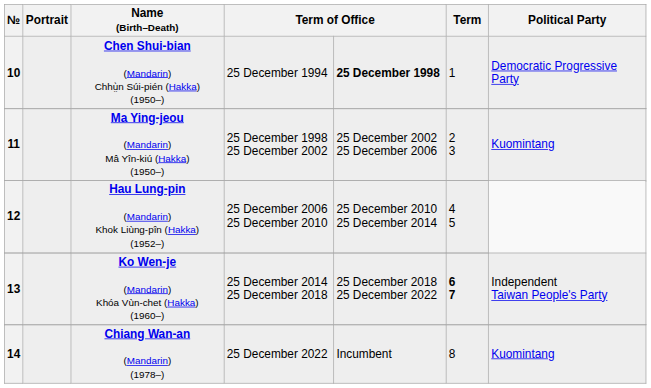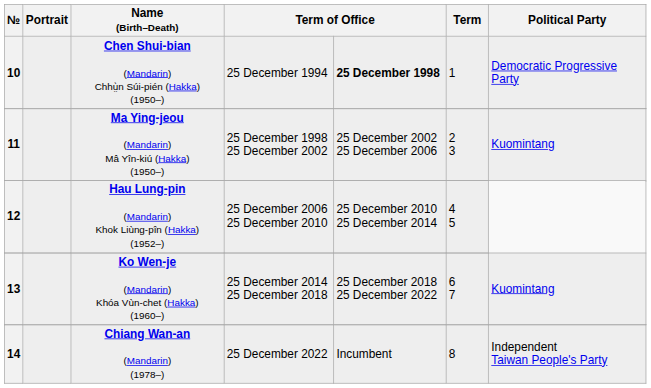(452, 288) bold -> (452, 288) normal
(549, 288) Independent Taiwan People's Party -> (523, 288) Kuomintang
(523, 354) Kuomintang -> (549, 354) Independent Taiwan People's Party
